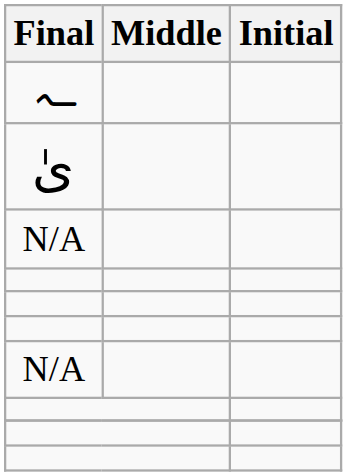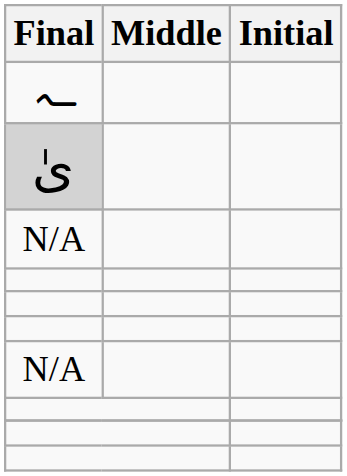(54, 166) no background -> (54, 166) lightgrey background
